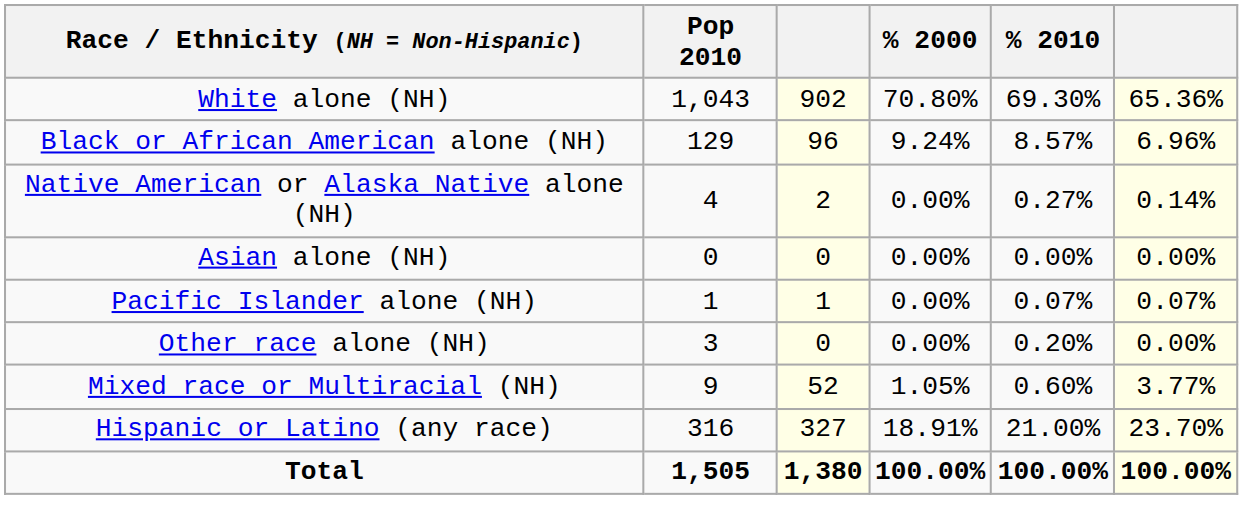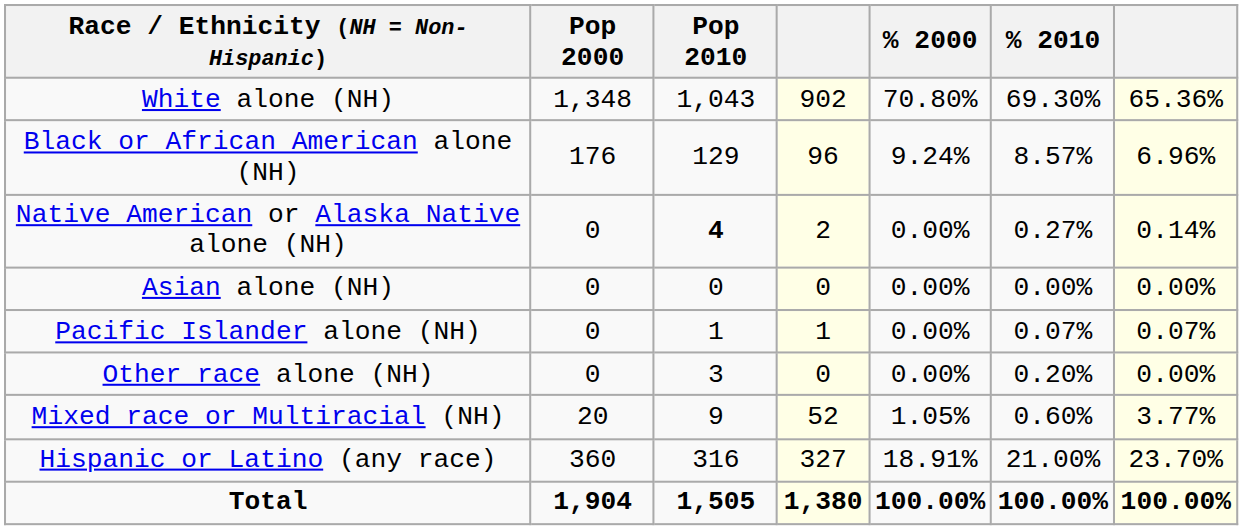+ column: (593, 42)
(711, 200) normal -> (716, 231) bold
